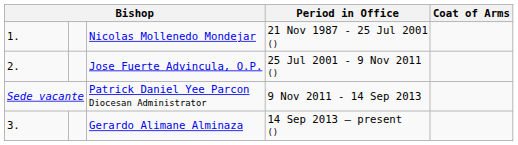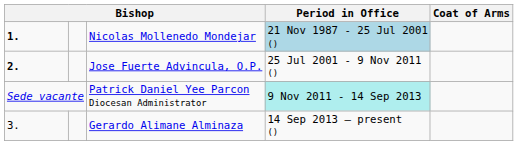(13, 37) normal -> (13, 37) bold
(348, 37) no background -> (348, 37) lightblue background
(13, 66) normal -> (13, 66) bold
(344, 96) no background -> (344, 96) paleturquoise background
